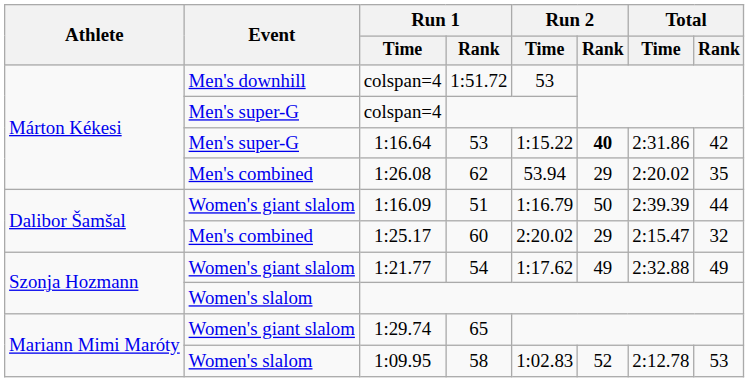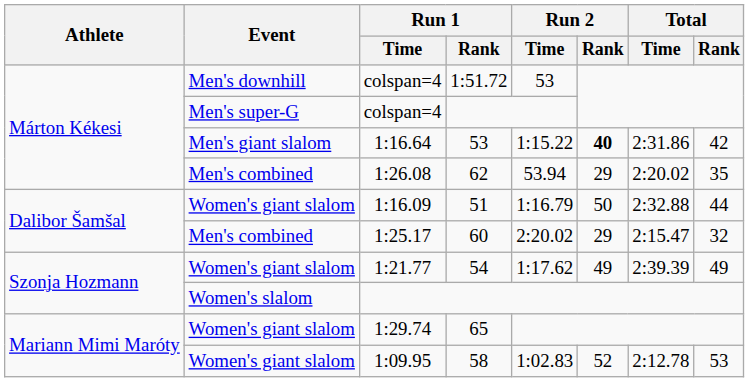(244, 143) Men's super-G -> (260, 143) Men's giant slalom
(661, 205) 2:39.39 -> (661, 205) 2:32.88
(661, 267) 2:32.88 -> (661, 267) 2:39.39
(251, 361) Women's slalom -> (272, 361) Women's giant slalom
